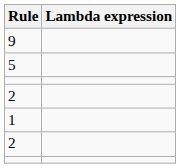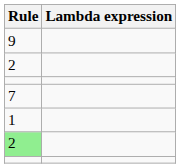(12, 64) 5 -> (12, 64) 2
(12, 95) 2 -> (12, 95) 7
(12, 144) no background -> (12, 144) lightgreen background
